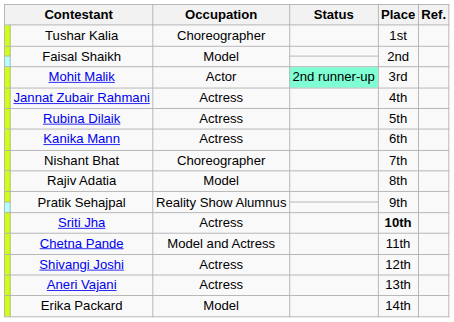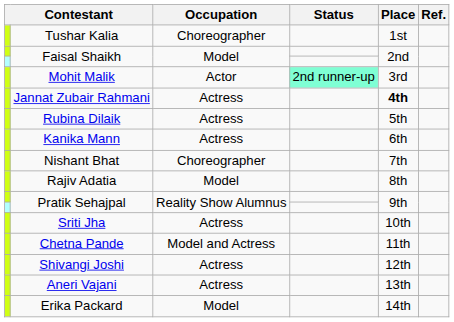(398, 98) normal -> (398, 98) bold
(398, 222) bold -> (398, 222) normal
